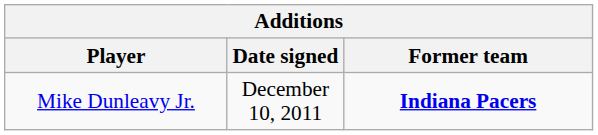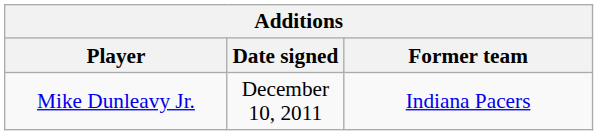(468, 100) bold -> (468, 100) normal
